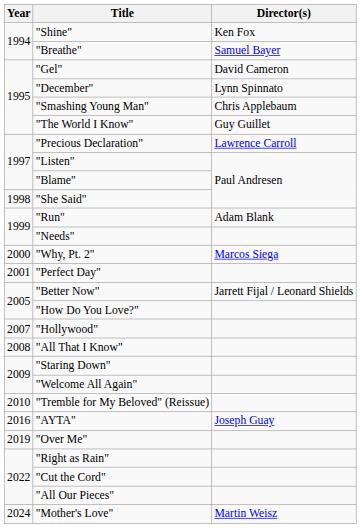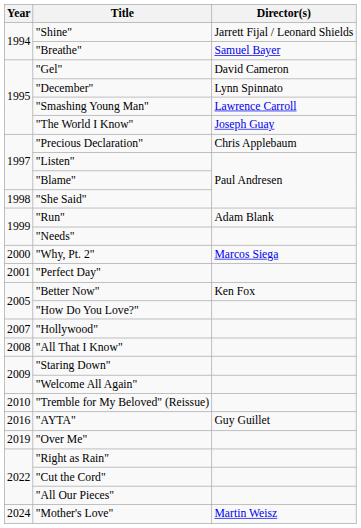(235, 32) Ken Fox -> (284, 32) Jarrett Fijal / Leonard Shields
(255, 106) Chris Applebaum -> (255, 106) Lawrence Carroll
(242, 124) Guy Guillet -> (244, 124) Joseph Guay
(255, 143) Lawrence Carroll -> (255, 143) Chris Applebaum
(284, 291) Jarrett Fijal / Leonard Shields -> (235, 291) Ken Fox
(244, 421) Joseph Guay -> (242, 421) Guy Guillet
